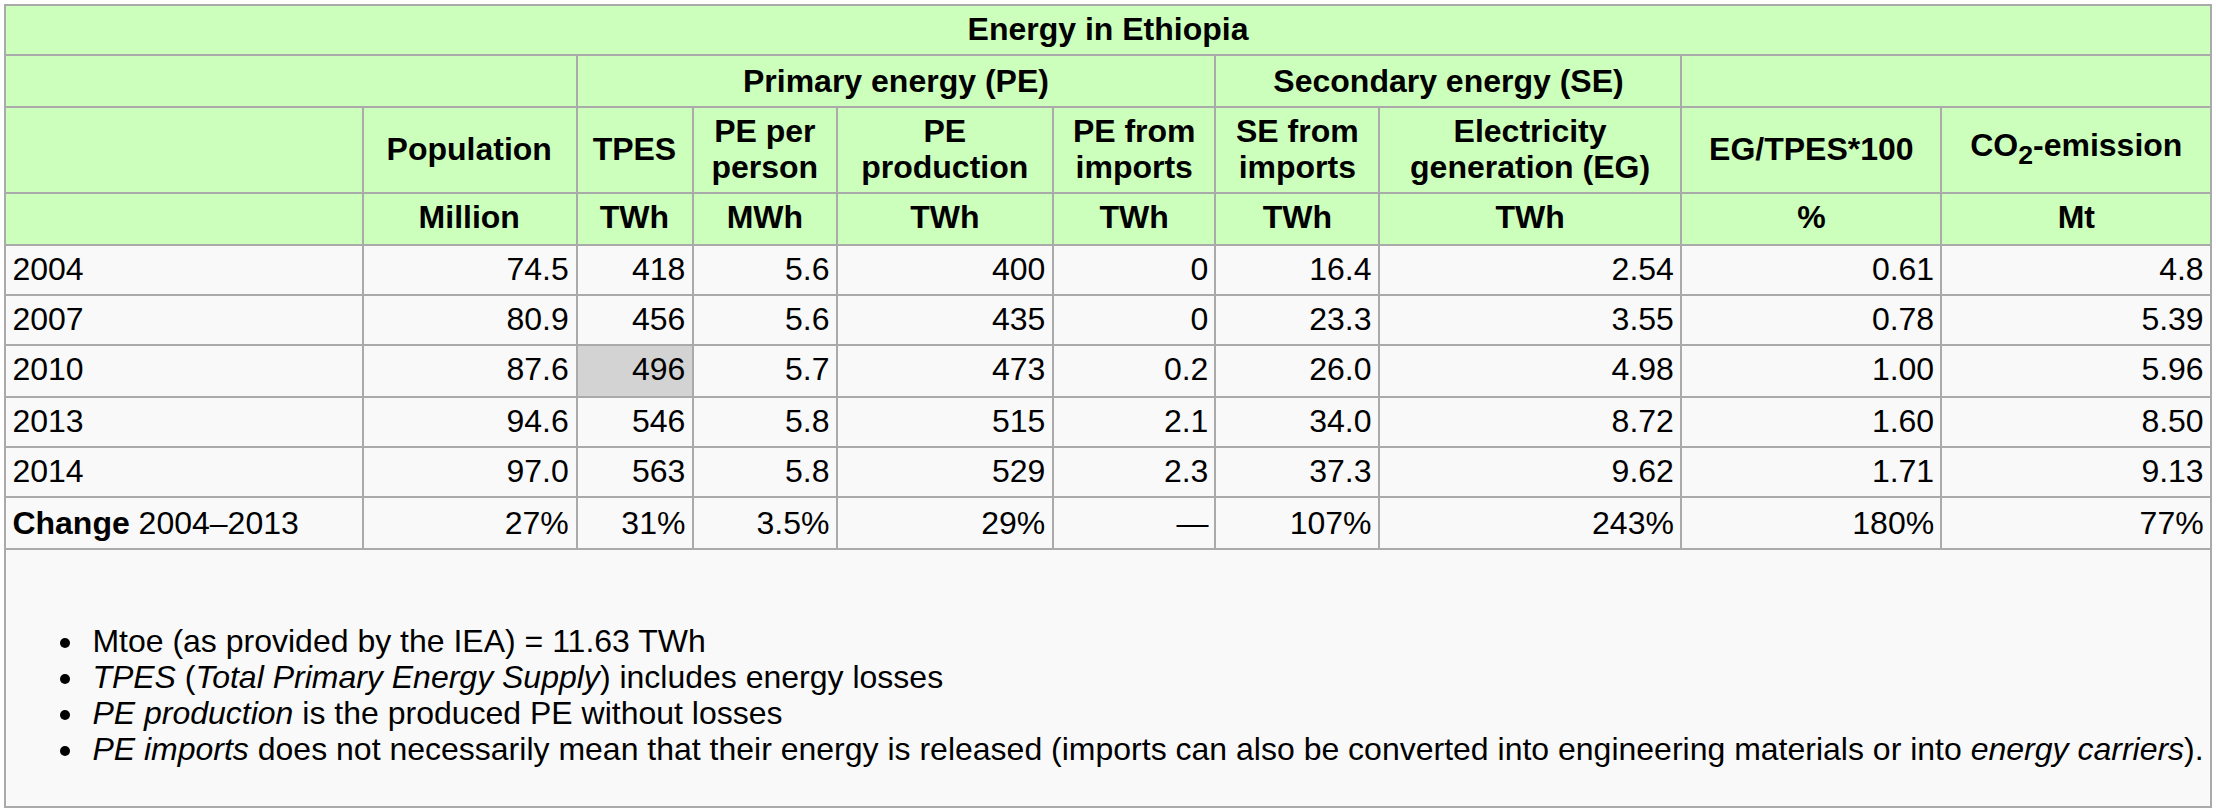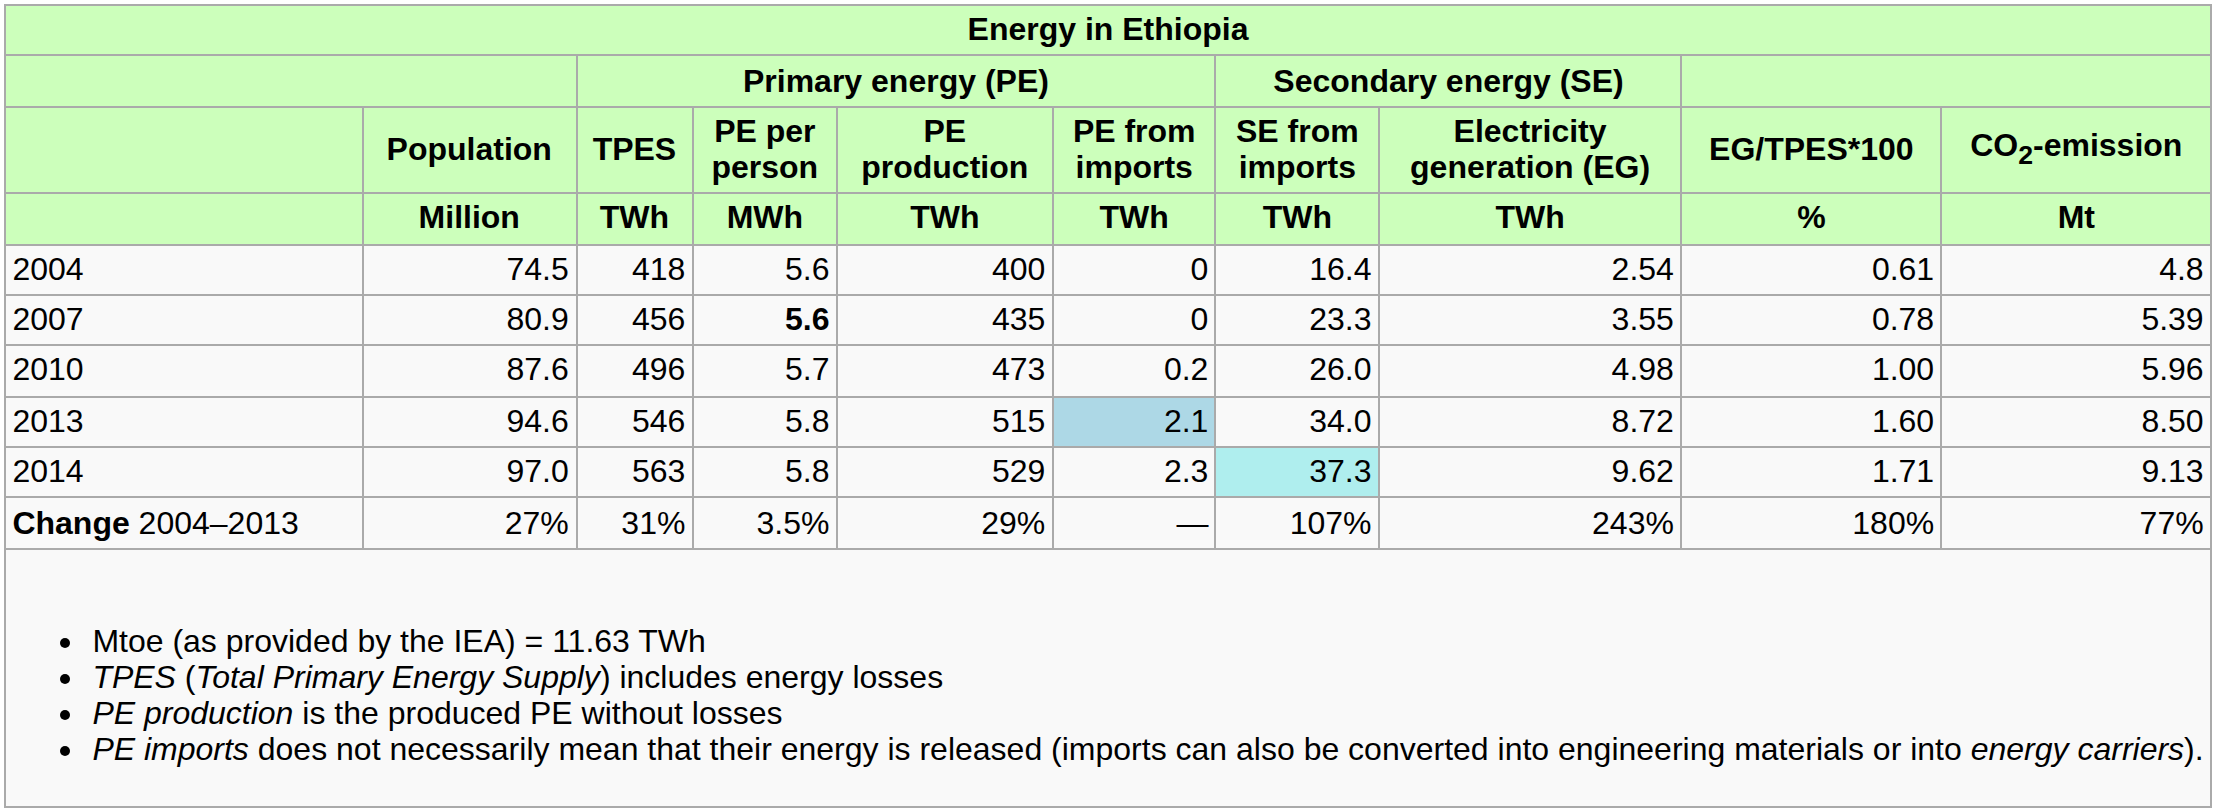(807, 319) normal -> (807, 319) bold
(659, 370) lightgrey background -> (659, 370) no background
(1186, 421) no background -> (1186, 421) lightblue background
(1340, 471) no background -> (1340, 471) paleturquoise background
